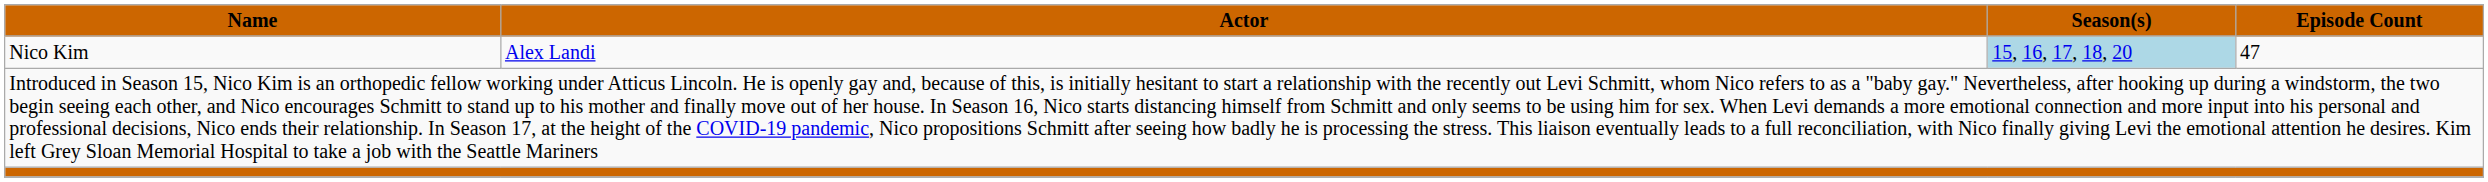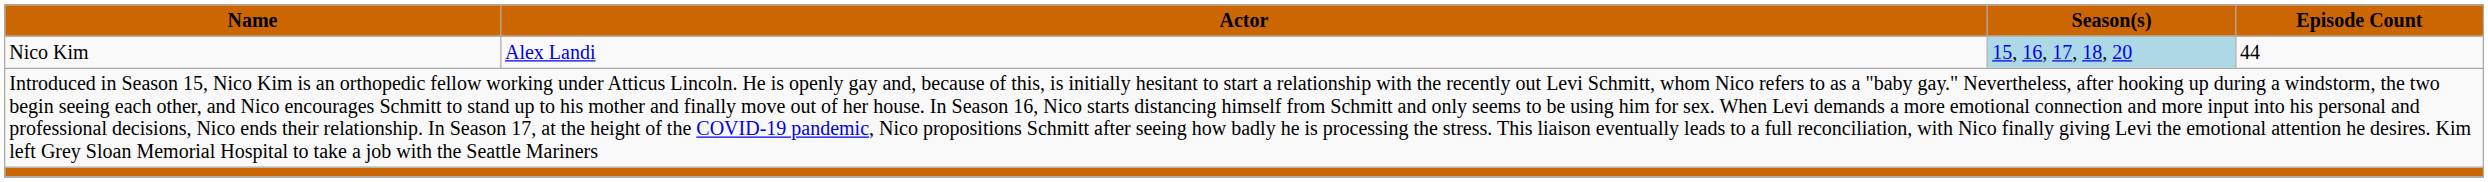(2250, 52) 47 -> (2250, 52) 44
